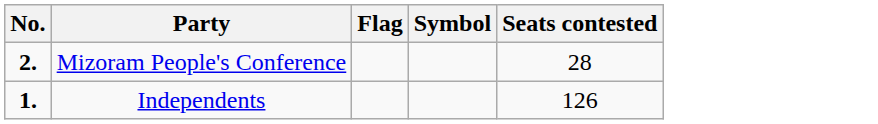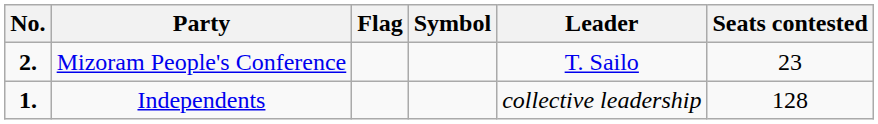+ column: (602, 23)
(580, 61) 28 -> (790, 61) 23
(580, 99) 126 -> (790, 99) 128
